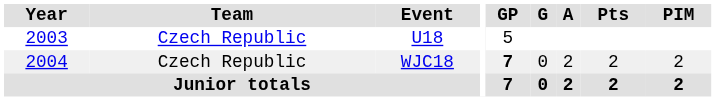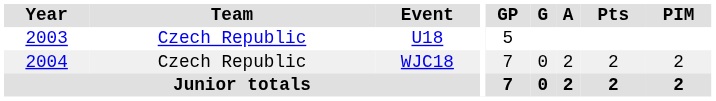(508, 62) bold -> (508, 62) normal
